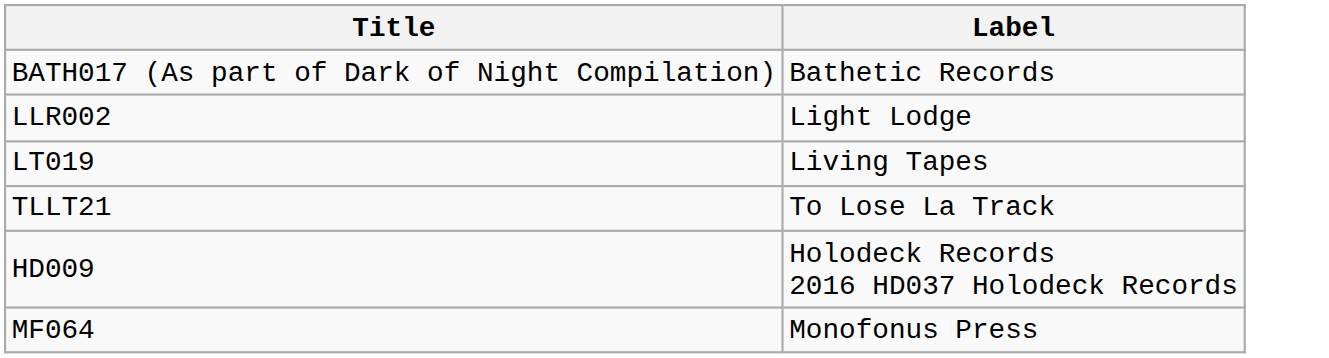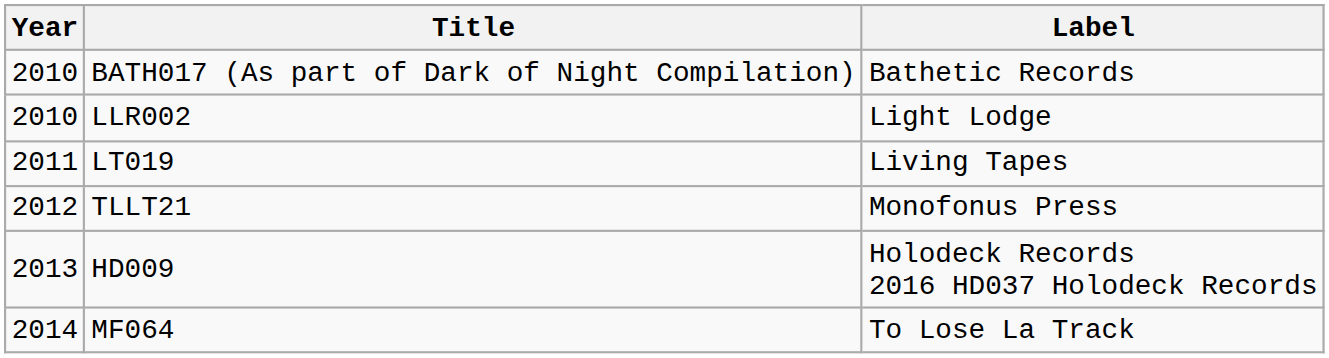+ column: (45, 28)
(922, 208) To Lose La Track -> (994, 208) Monofonus Press
(914, 330) Monofonus Press -> (1002, 330) To Lose La Track
